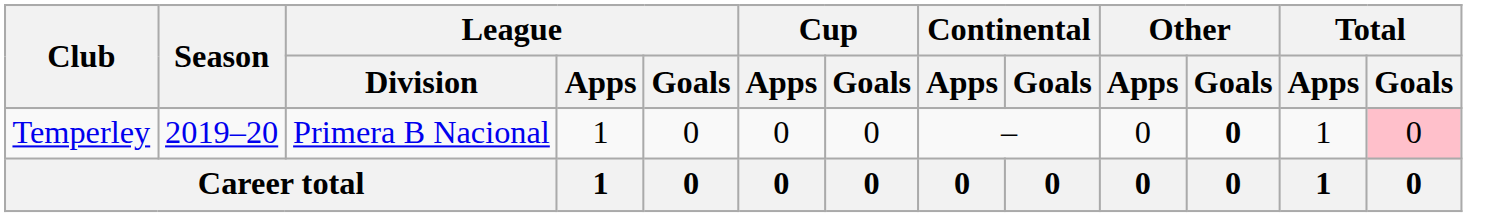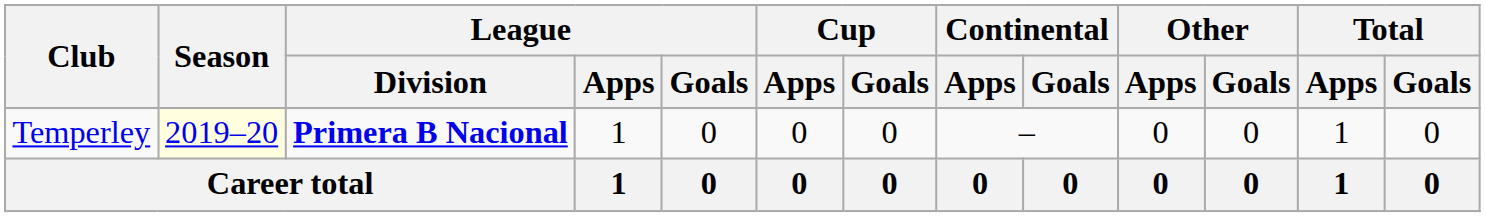(222, 132) no background -> (222, 132) lightyellow background
(421, 132) normal -> (430, 132) bold
(1233, 132) bold -> (1251, 132) normal
(1414, 132) pink background -> (1432, 132) no background
